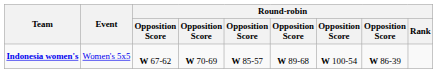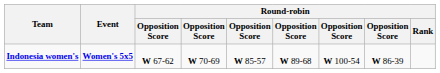(106, 56) normal -> (108, 56) bold
